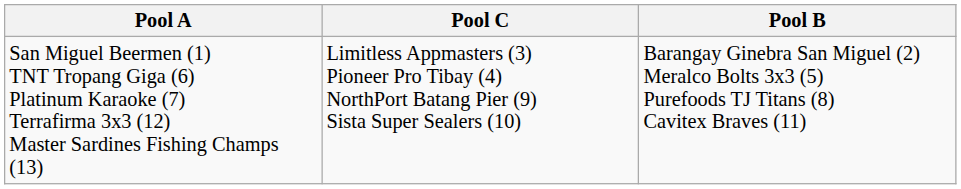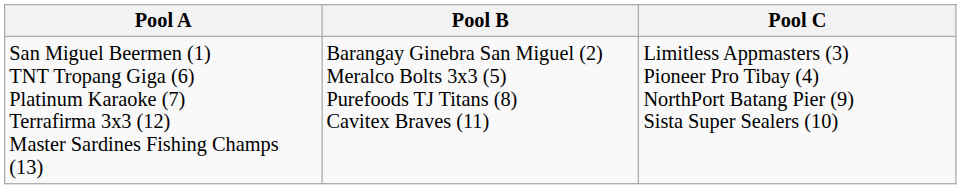columns swapped: (797, 20) <-> (480, 20)
